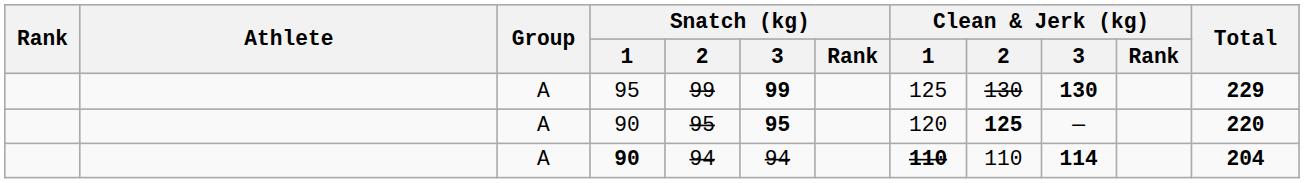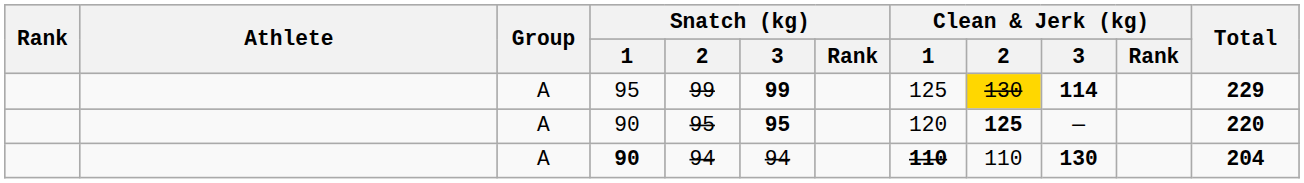(1003, 91) no background -> (1003, 91) gold background
(1079, 91) 130 -> (1079, 91) 114
(1079, 160) 114 -> (1079, 160) 130
